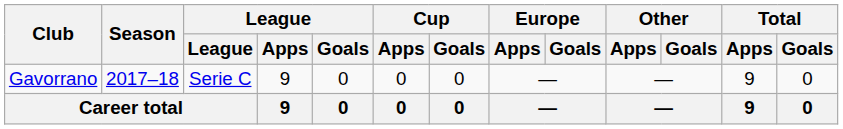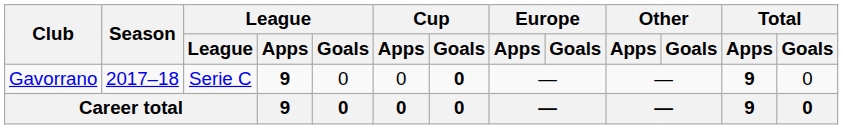(285, 78) normal -> (285, 78) bold
(459, 78) normal -> (459, 78) bold
(749, 78) normal -> (749, 78) bold
